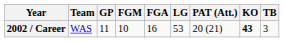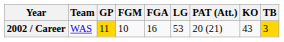(104, 28) no background -> (104, 28) gold background
(247, 28) bold -> (247, 28) normal
(265, 28) no background -> (265, 28) gold background
